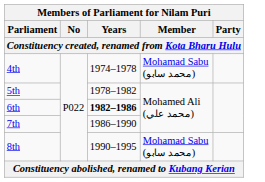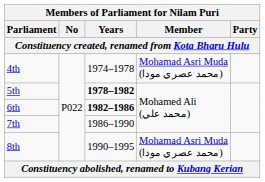(176, 68) Mohamad Sabu (محمد سابو) -> (183, 68) Mohamad Asri Muda (محمد عصري مودا)
(113, 91) normal -> (111, 91) bold
(176, 146) Mohamad Sabu (محمد سابو) -> (183, 146) Mohamad Asri Muda (محمد عصري مودا)
